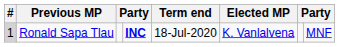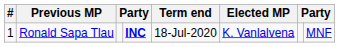(10, 32) lightgrey background -> (10, 32) no background
